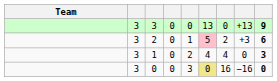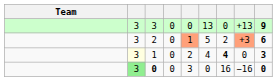(190, 40) no background -> (190, 40) lightsalmon background
(208, 40) pink background -> (208, 40) no background
(244, 40) no background -> (244, 40) lightsalmon background
(136, 55) no background -> (136, 55) lightyellow background
(225, 55) normal -> (225, 55) bold
(136, 69) no background -> (136, 69) lightgreen background
(154, 69) normal -> (154, 69) bold
(208, 69) khaki background -> (208, 69) no background
